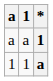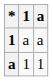columns swapped: (41, 16) <-> (12, 16)
